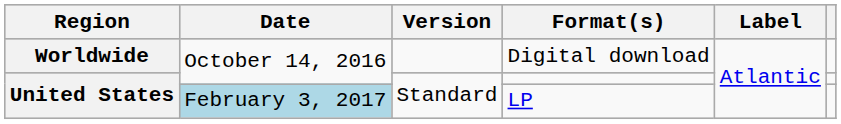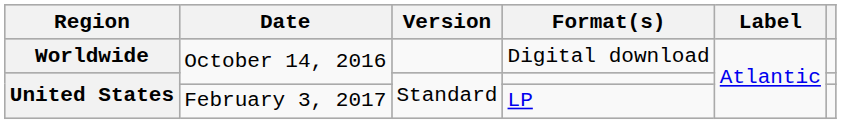(285, 101) lightblue background -> (285, 101) no background
